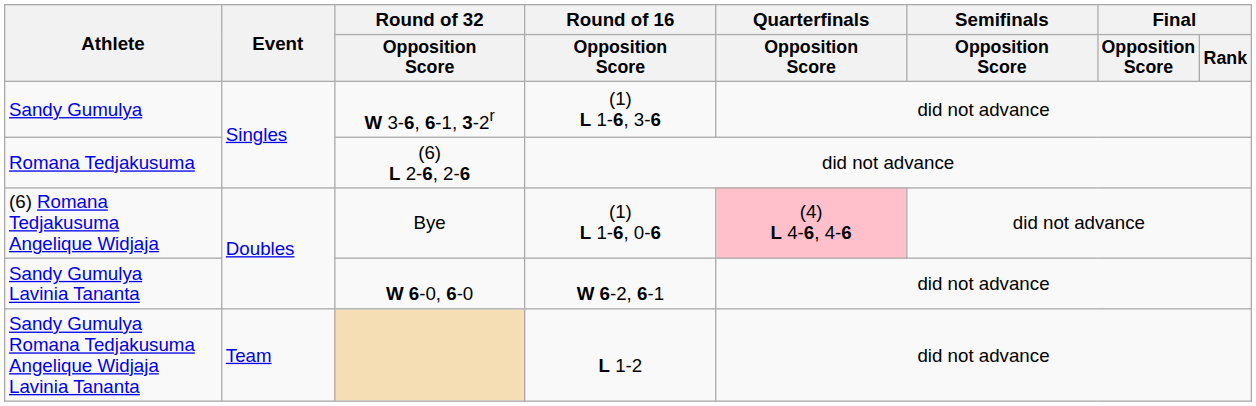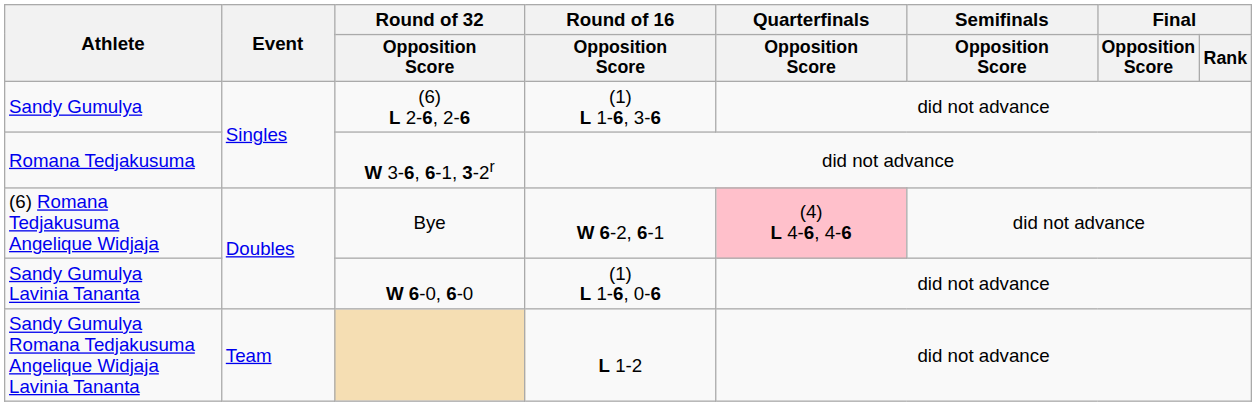(430, 120) W 3-6, 6-1, 3-2r -> (430, 107) (6) L 2-6, 2-6
(430, 163) (6) L 2-6, 2-6 -> (430, 170) W 3-6, 6-1, 3-2r
(620, 223) (1) L 1-6, 0-6 -> (620, 234) W 6-2, 6-1
(620, 294) W 6-2, 6-1 -> (620, 284) (1) L 1-6, 0-6
